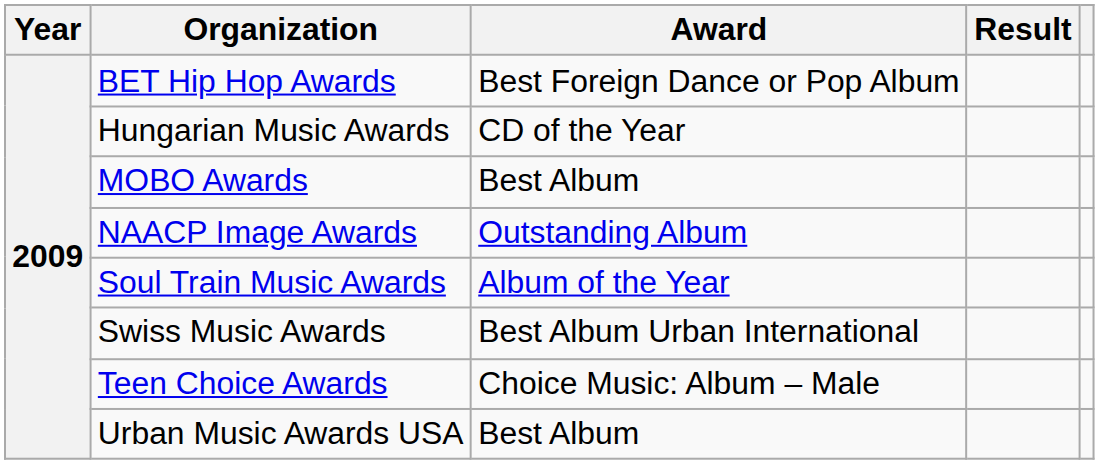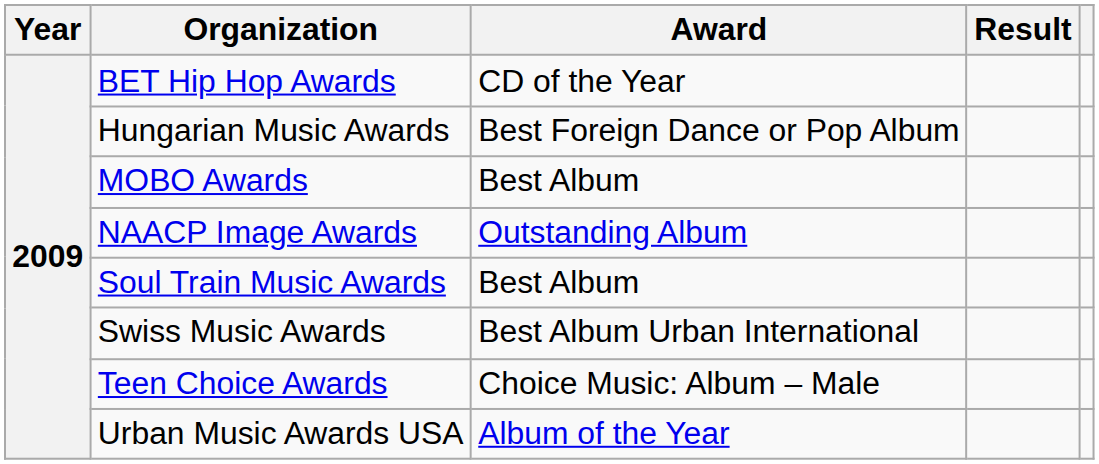(719, 80) Best Foreign Dance or Pop Album -> (582, 80) CD of the Year
(582, 130) CD of the Year -> (719, 130) Best Foreign Dance or Pop Album
(604, 282) Album of the Year -> (559, 282) Best Album
(559, 433) Best Album -> (604, 433) Album of the Year
